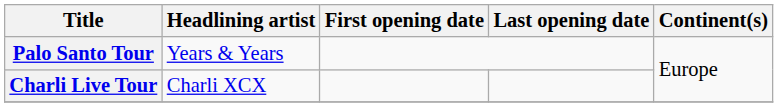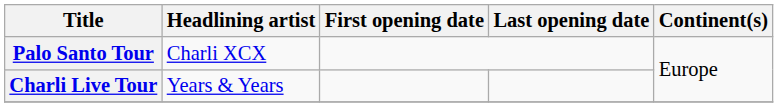(225, 53) Years & Years -> (217, 53) Charli XCX
(217, 85) Charli XCX -> (225, 85) Years & Years
